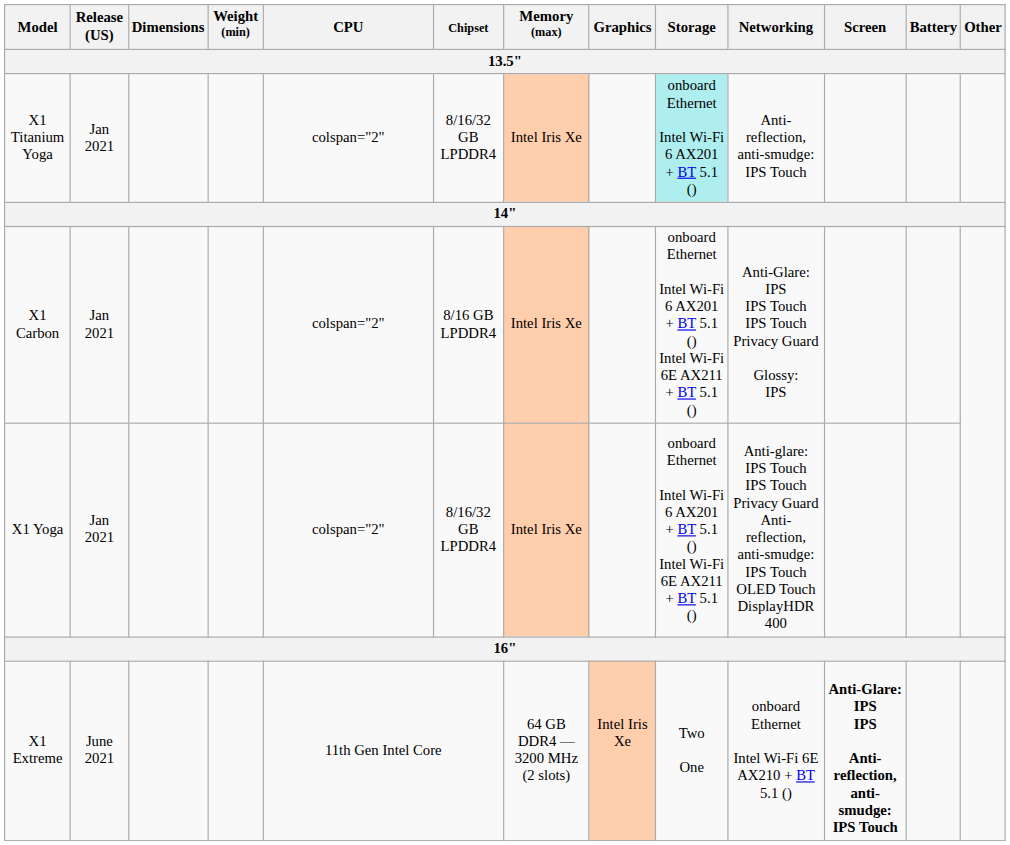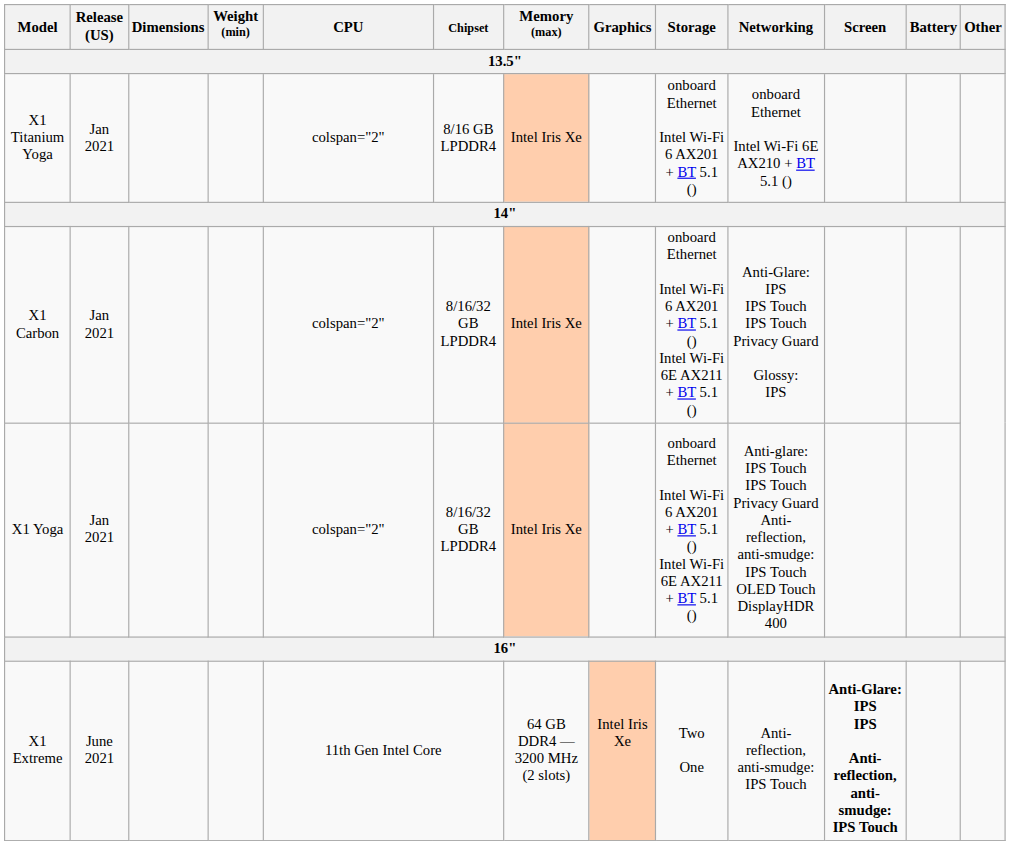(468, 137) 8/16/32 GB LPDDR4 -> (468, 137) 8/16 GB LPDDR4
(692, 137) paleturquoise background -> (692, 137) no background
(776, 146) Anti-reflection, anti-smudge: IPS Touch -> (776, 137) onboard Ethernet Intel Wi-Fi 6E AX210 + BT 5.1 ()
(468, 324) 8/16 GB LPDDR4 -> (468, 324) 8/16/32 GB LPDDR4
(776, 750) onboard Ethernet Intel Wi-Fi 6E AX210 + BT 5.1 () -> (776, 759) Anti-reflection, anti-smudge: IPS Touch
